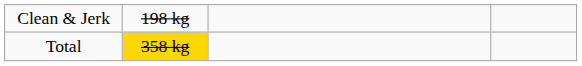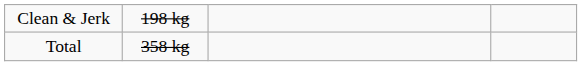(165, 46) gold background -> (165, 46) no background
